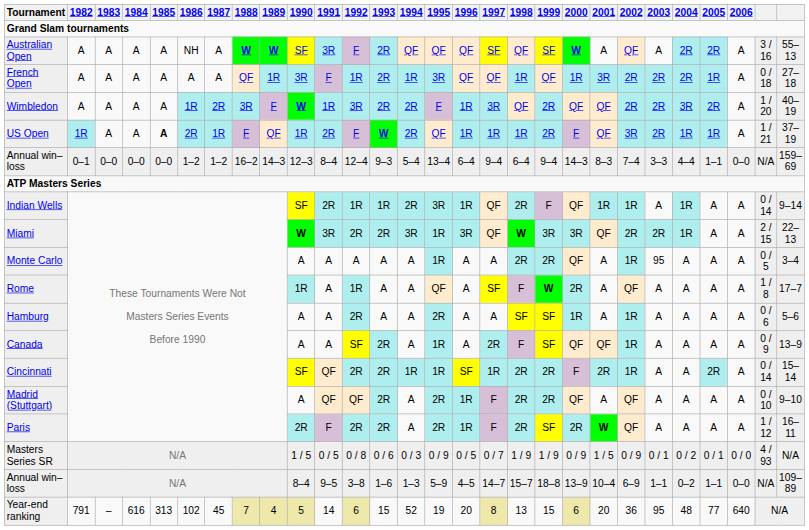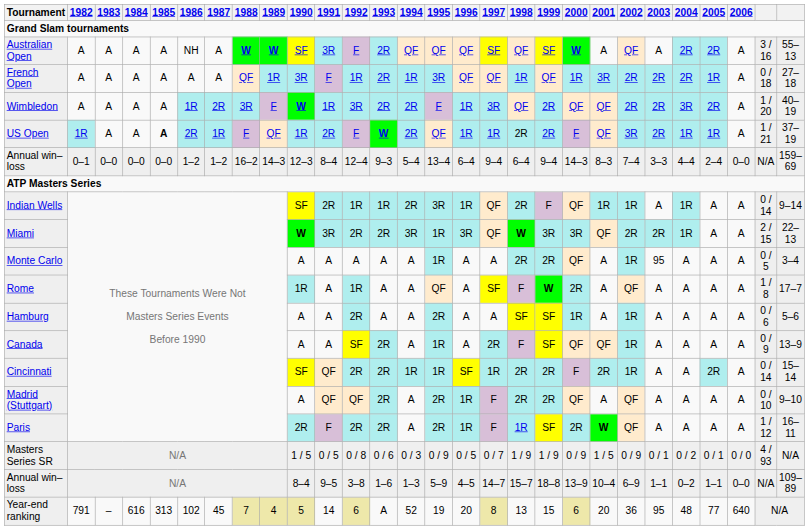(521, 134) 1R -> (521, 134) 2R
(714, 161) 1–1 -> (714, 161) 2–4
(521, 427) 2R -> (521, 427) 1R
(384, 511) 15 -> (384, 511) A
